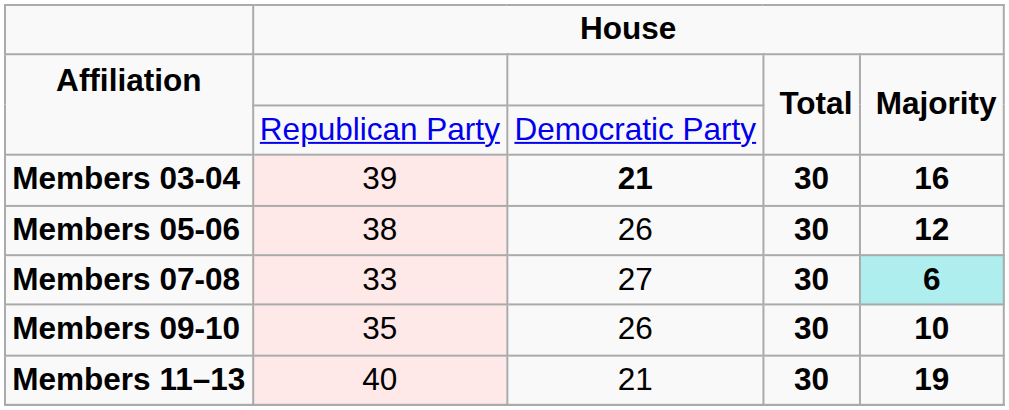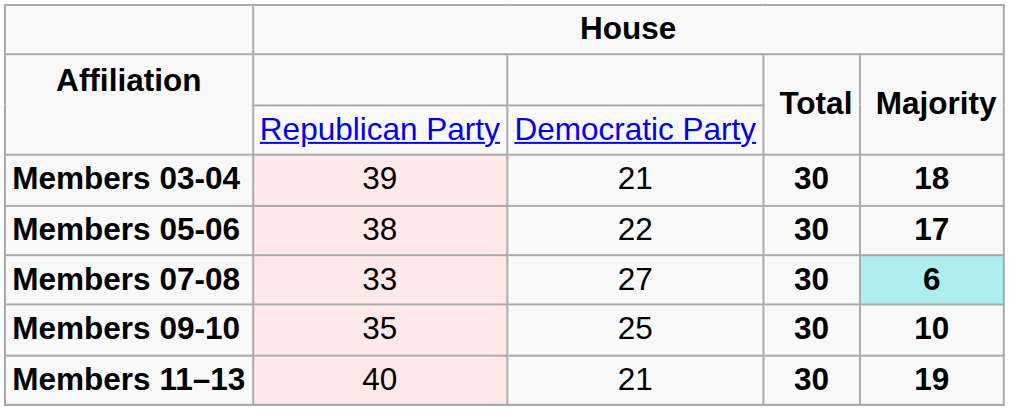(635, 179) bold -> (635, 179) normal
(932, 179) 16 -> (932, 179) 18
(635, 229) 26 -> (635, 229) 22
(932, 229) 12 -> (932, 229) 17
(635, 329) 26 -> (635, 329) 25
